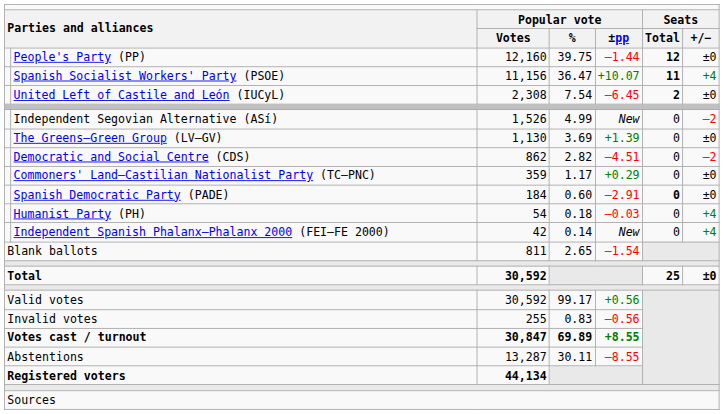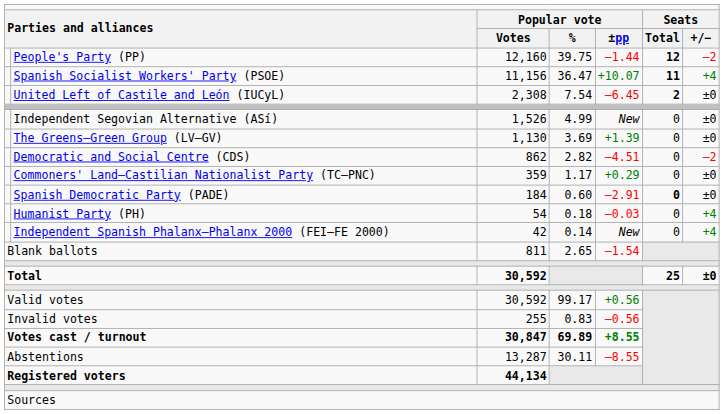(710, 57) ±0 -> (710, 57) –2
(710, 119) –2 -> (710, 119) ±0
